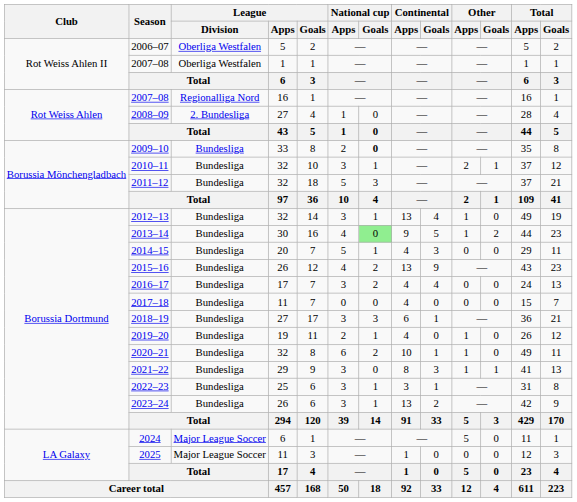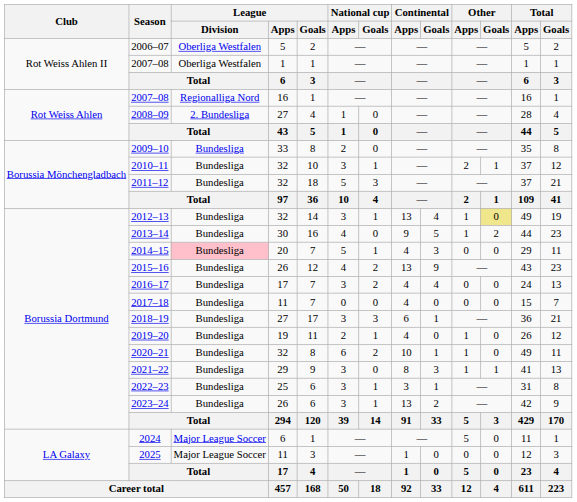(375, 149) bold -> (375, 149) normal
(496, 217) no background -> (496, 217) khaki background
(375, 234) lightgreen background -> (375, 234) no background
(220, 251) no background -> (220, 251) pink background
